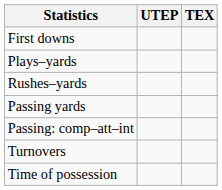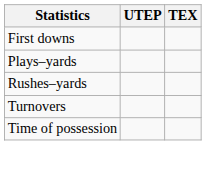- row: (47, 106)
- row: (71, 128)
